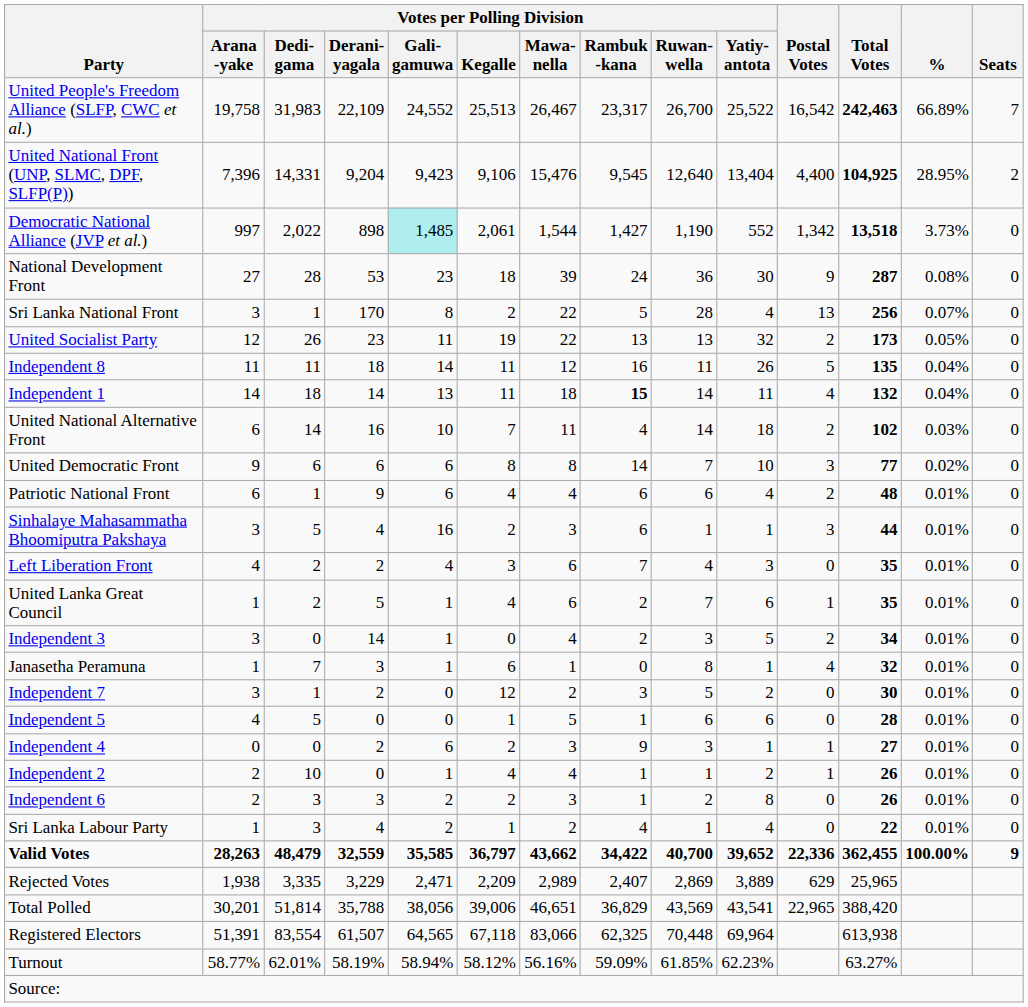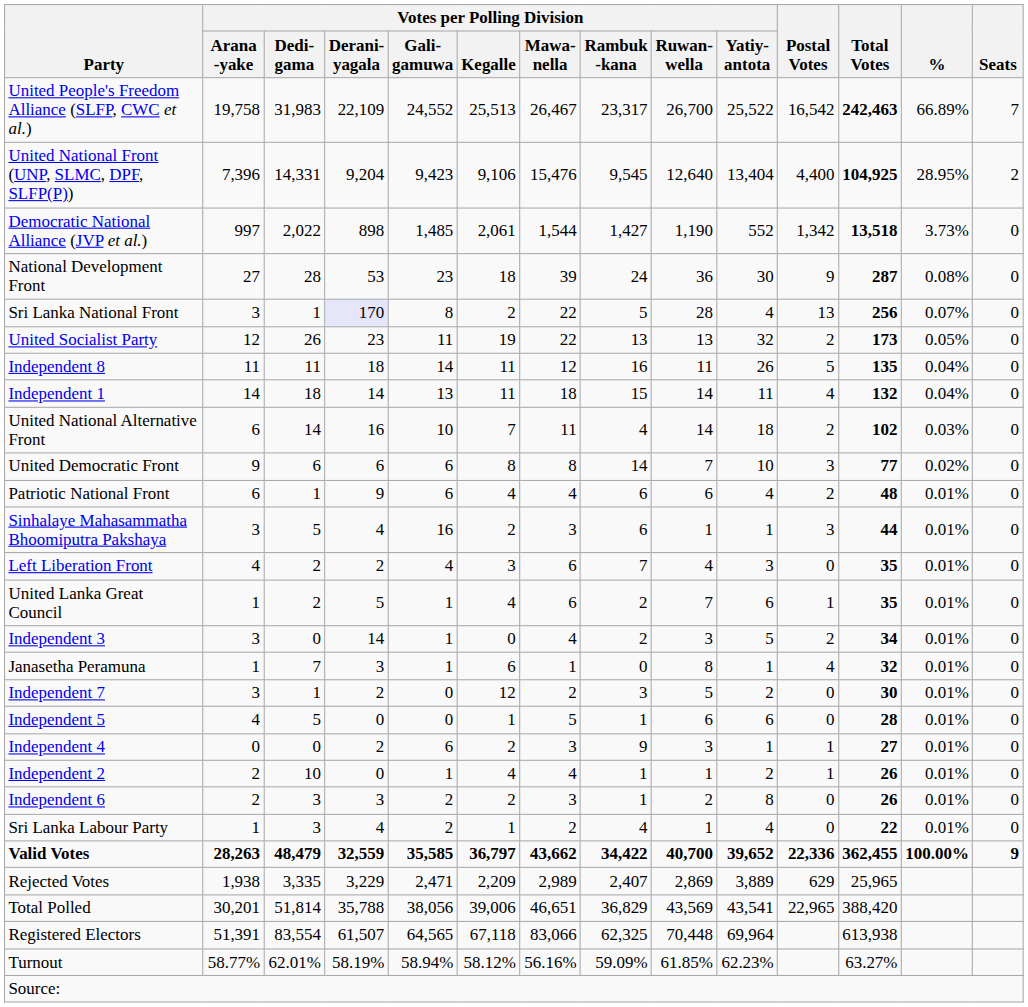(434, 230) paleturquoise background -> (434, 230) no background
(372, 312) no background -> (372, 312) lavender background
(639, 393) bold -> (639, 393) normal
